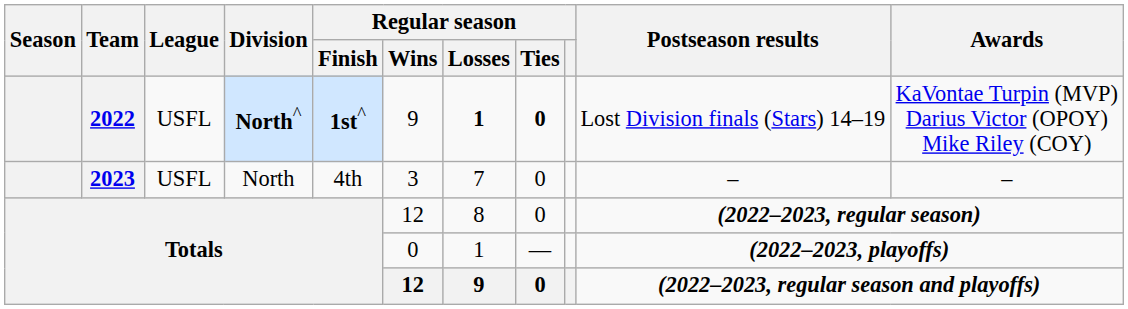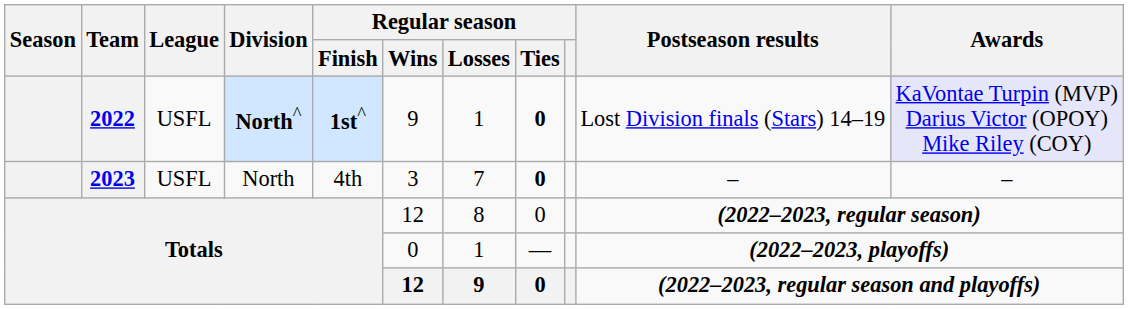(479, 118) bold -> (479, 118) normal
(1007, 118) no background -> (1007, 118) lavender background
(540, 179) normal -> (540, 179) bold
